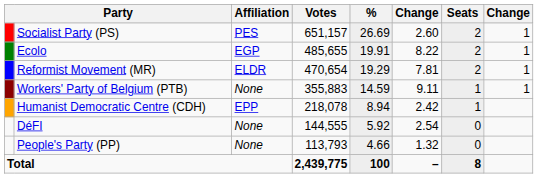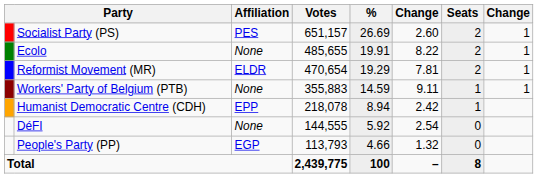(247, 51) EGP -> (249, 51) None
(249, 145) None -> (247, 145) EGP
